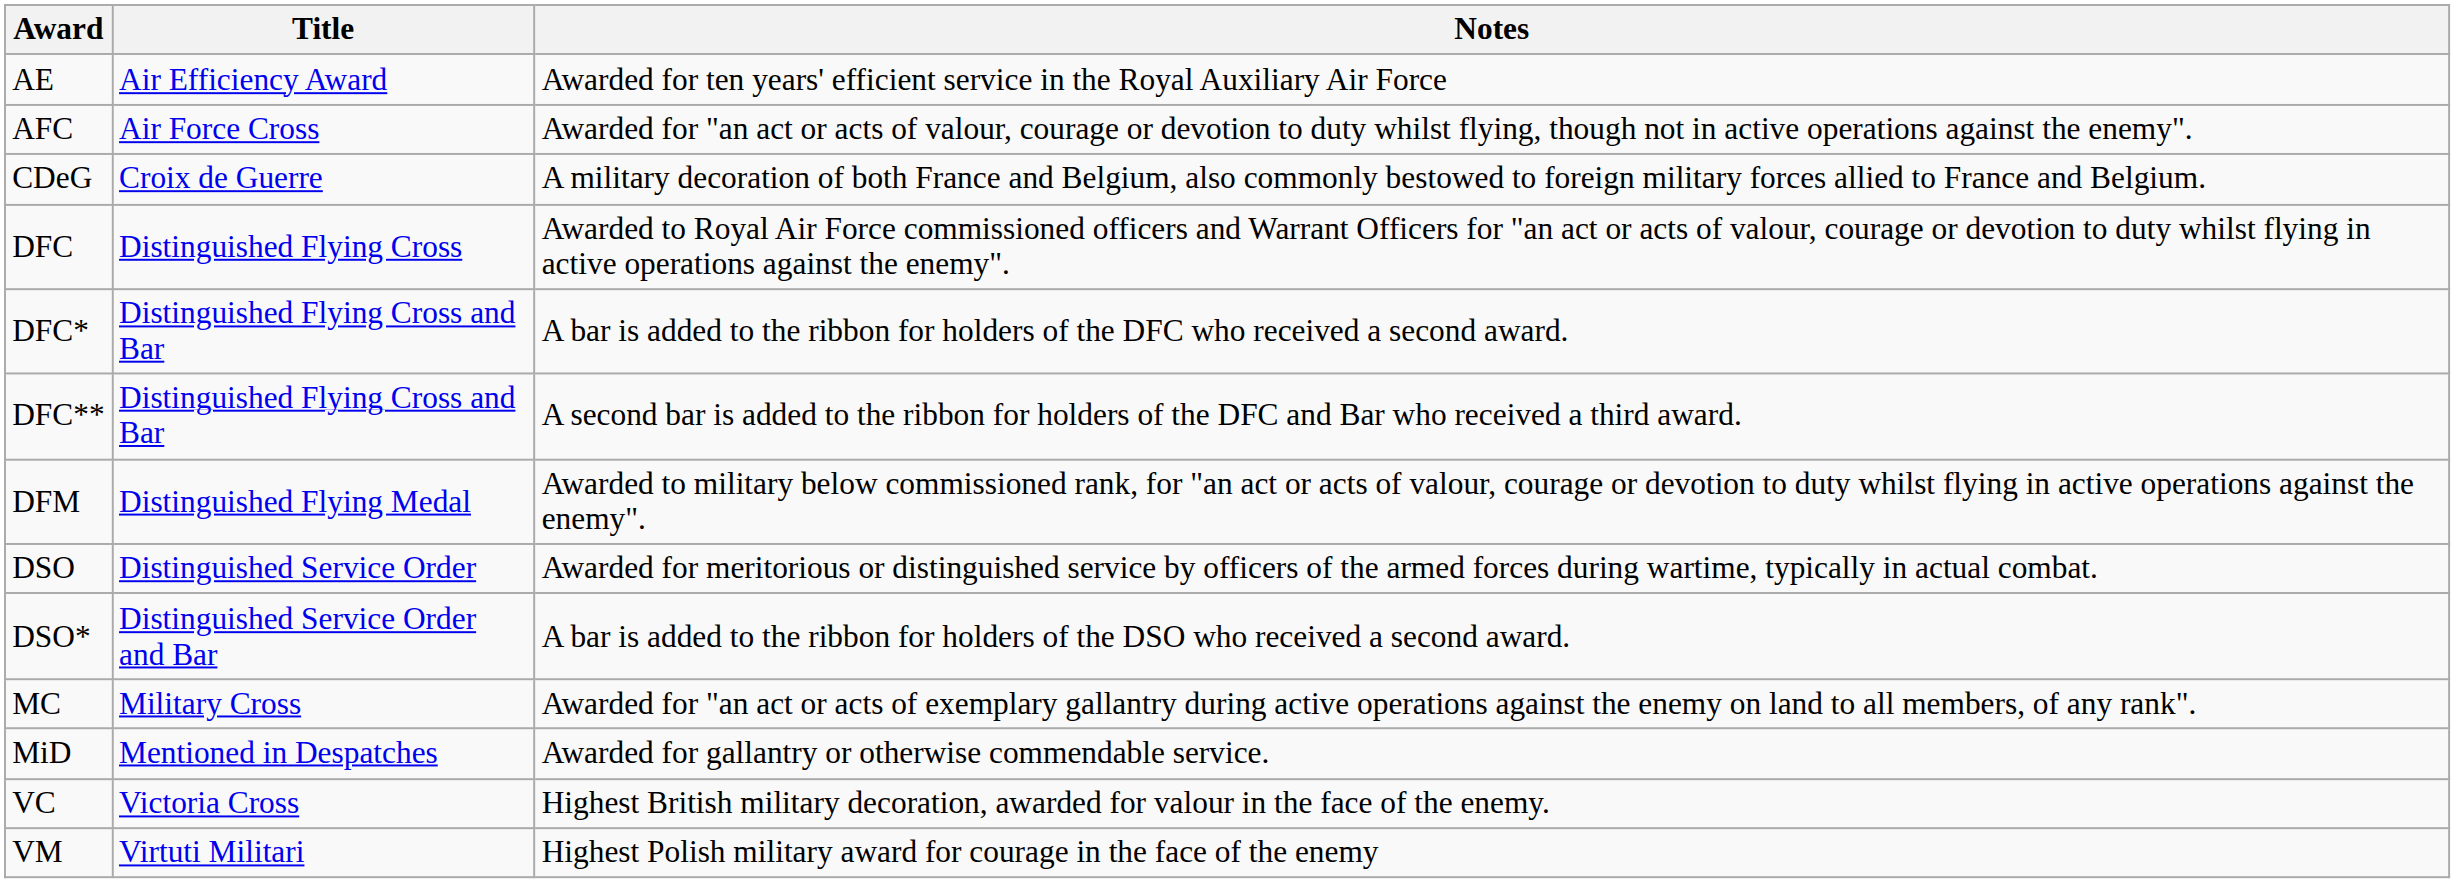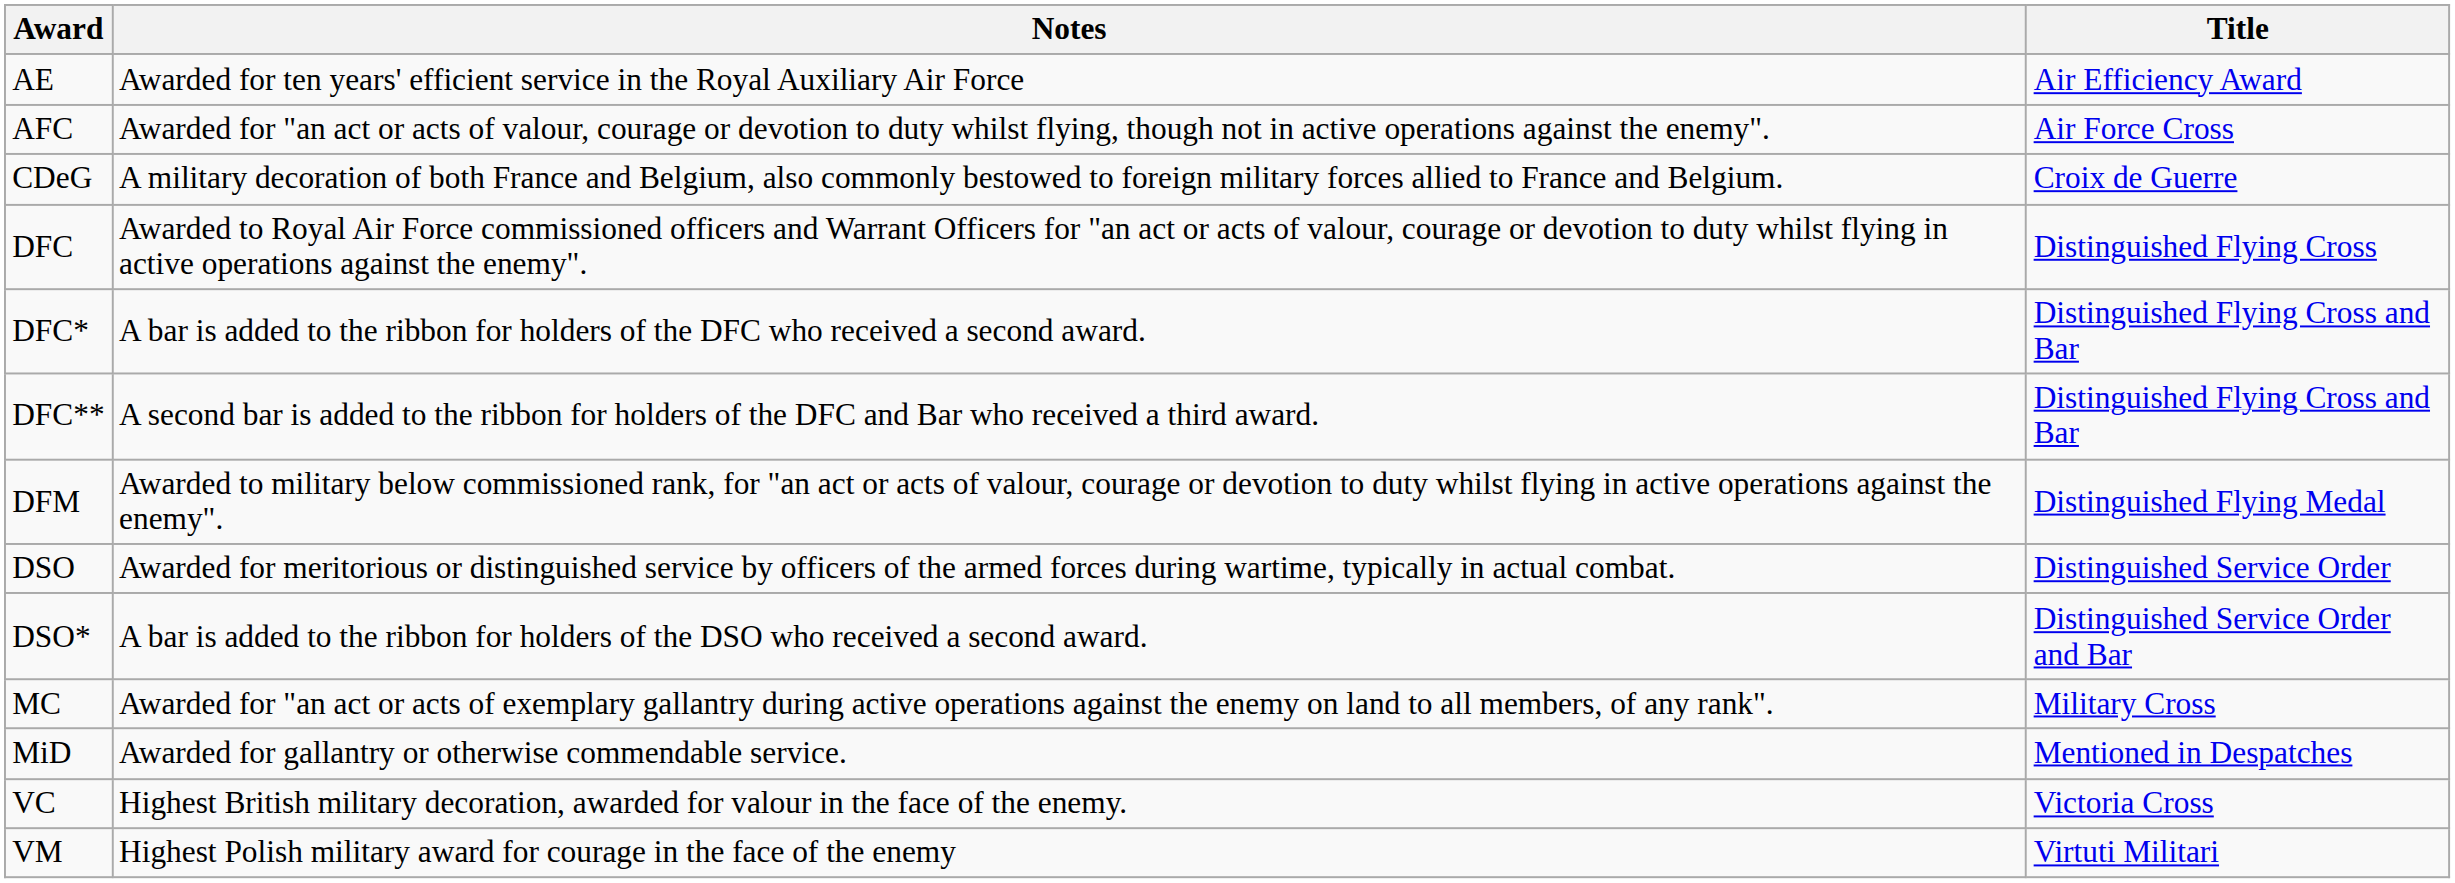columns swapped: (323, 29) <-> (1492, 29)
